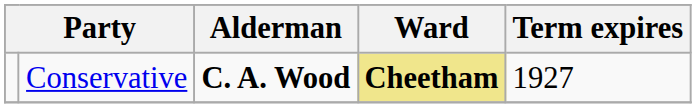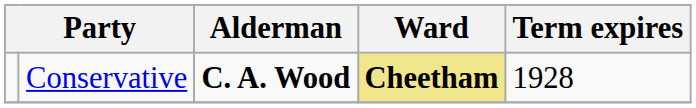(543, 77) 1927 -> (543, 77) 1928
